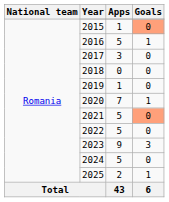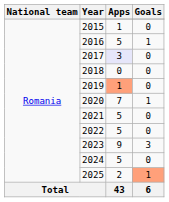(148, 27) lightsalmon background -> (148, 27) no background
(119, 56) no background -> (119, 56) lavender background
(119, 86) no background -> (119, 86) lightsalmon background
(148, 116) lightsalmon background -> (148, 116) no background
(148, 175) no background -> (148, 175) lightsalmon background
